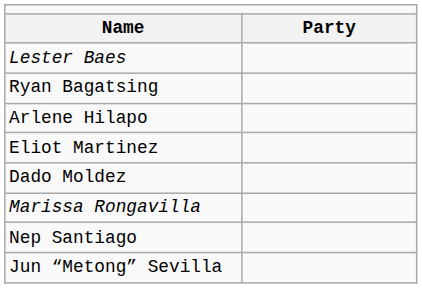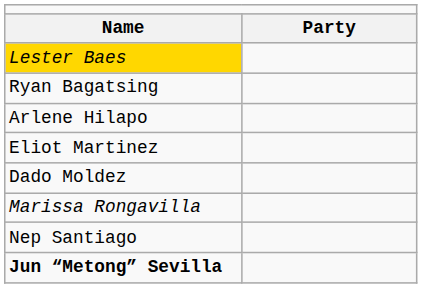(68, 58) no background -> (68, 58) gold background
(116, 267) normal -> (116, 267) bold
